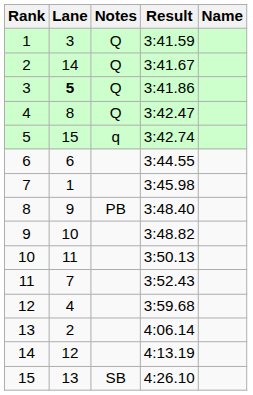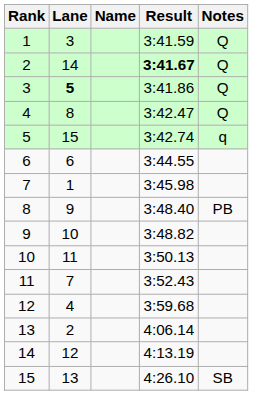columns swapped: (222, 16) <-> (116, 16)
(169, 64) normal -> (169, 64) bold
